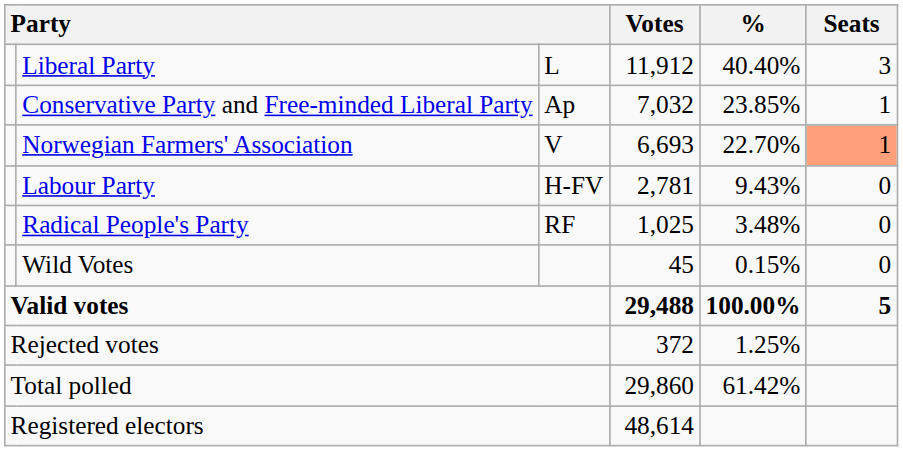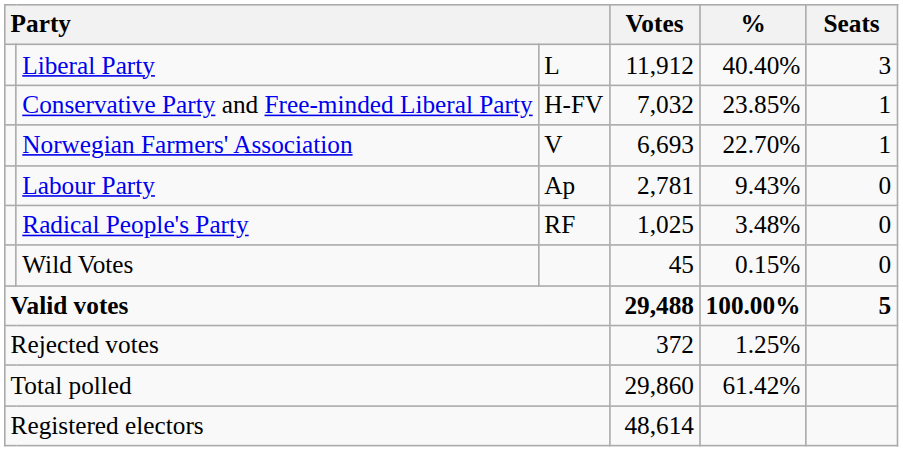(560, 104) Ap -> (574, 104) H-FV
(885, 144) lightsalmon background -> (885, 144) no background
(574, 184) H-FV -> (560, 184) Ap
